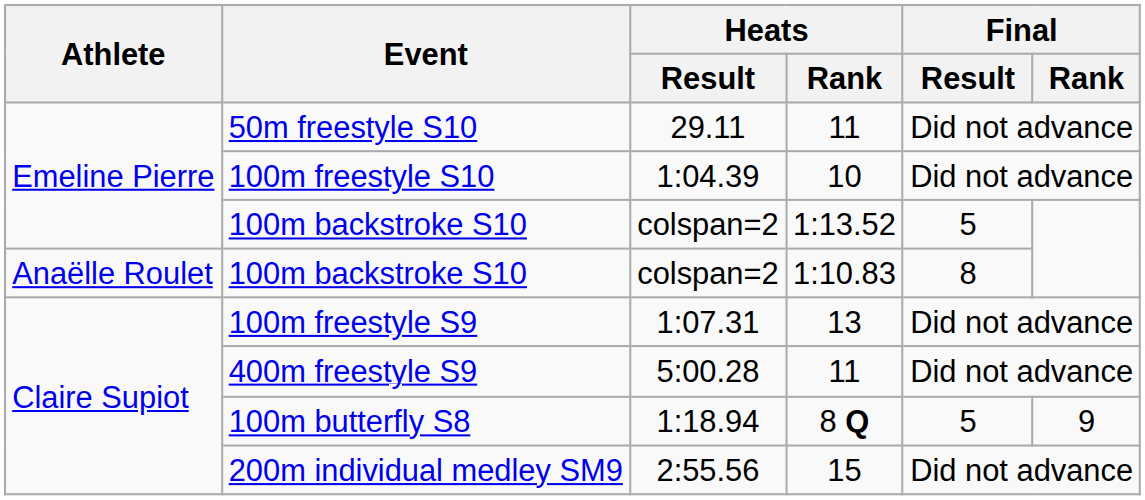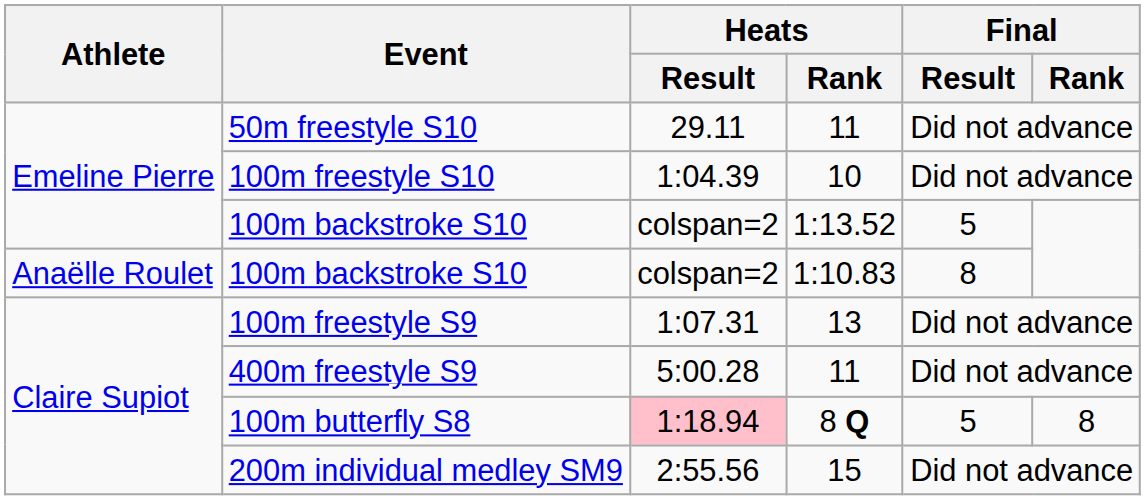(708, 420) no background -> (708, 420) pink background
(1087, 420) 9 -> (1087, 420) 8
